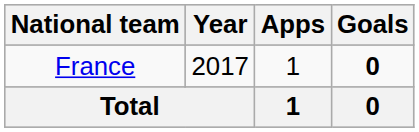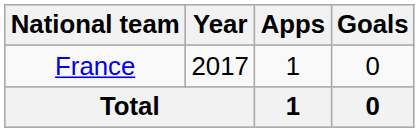(373, 65) bold -> (373, 65) normal
